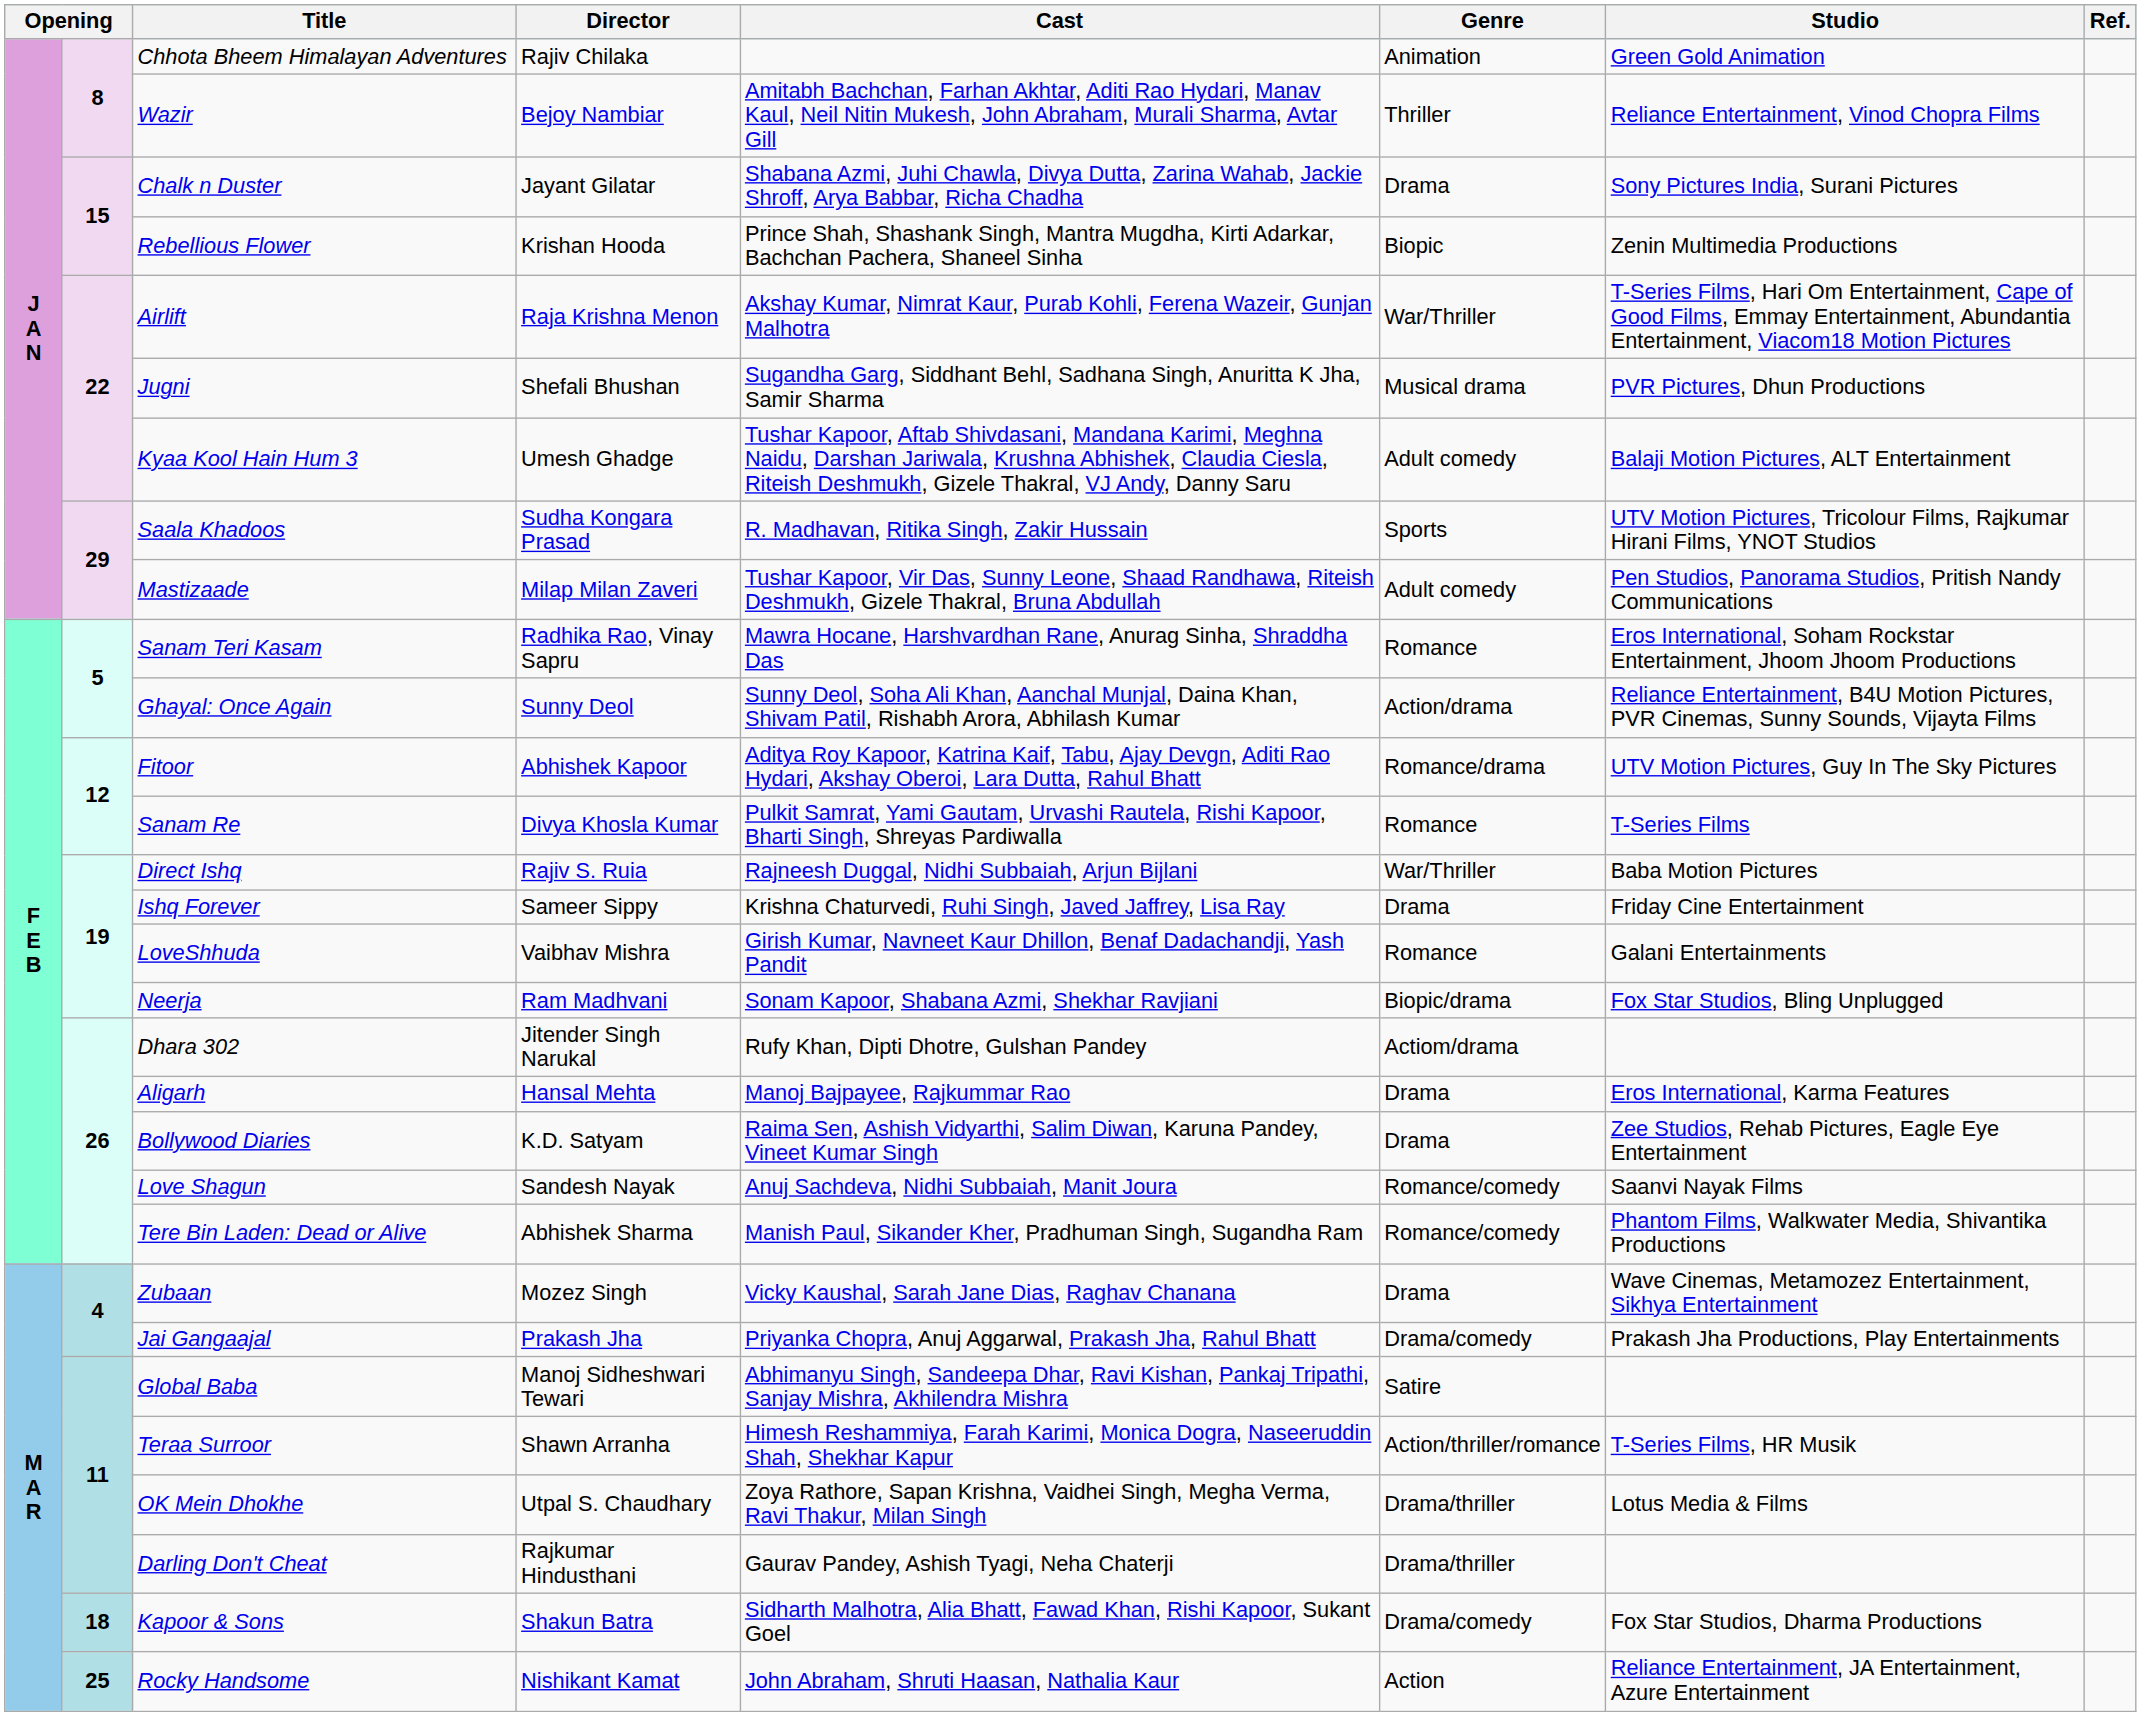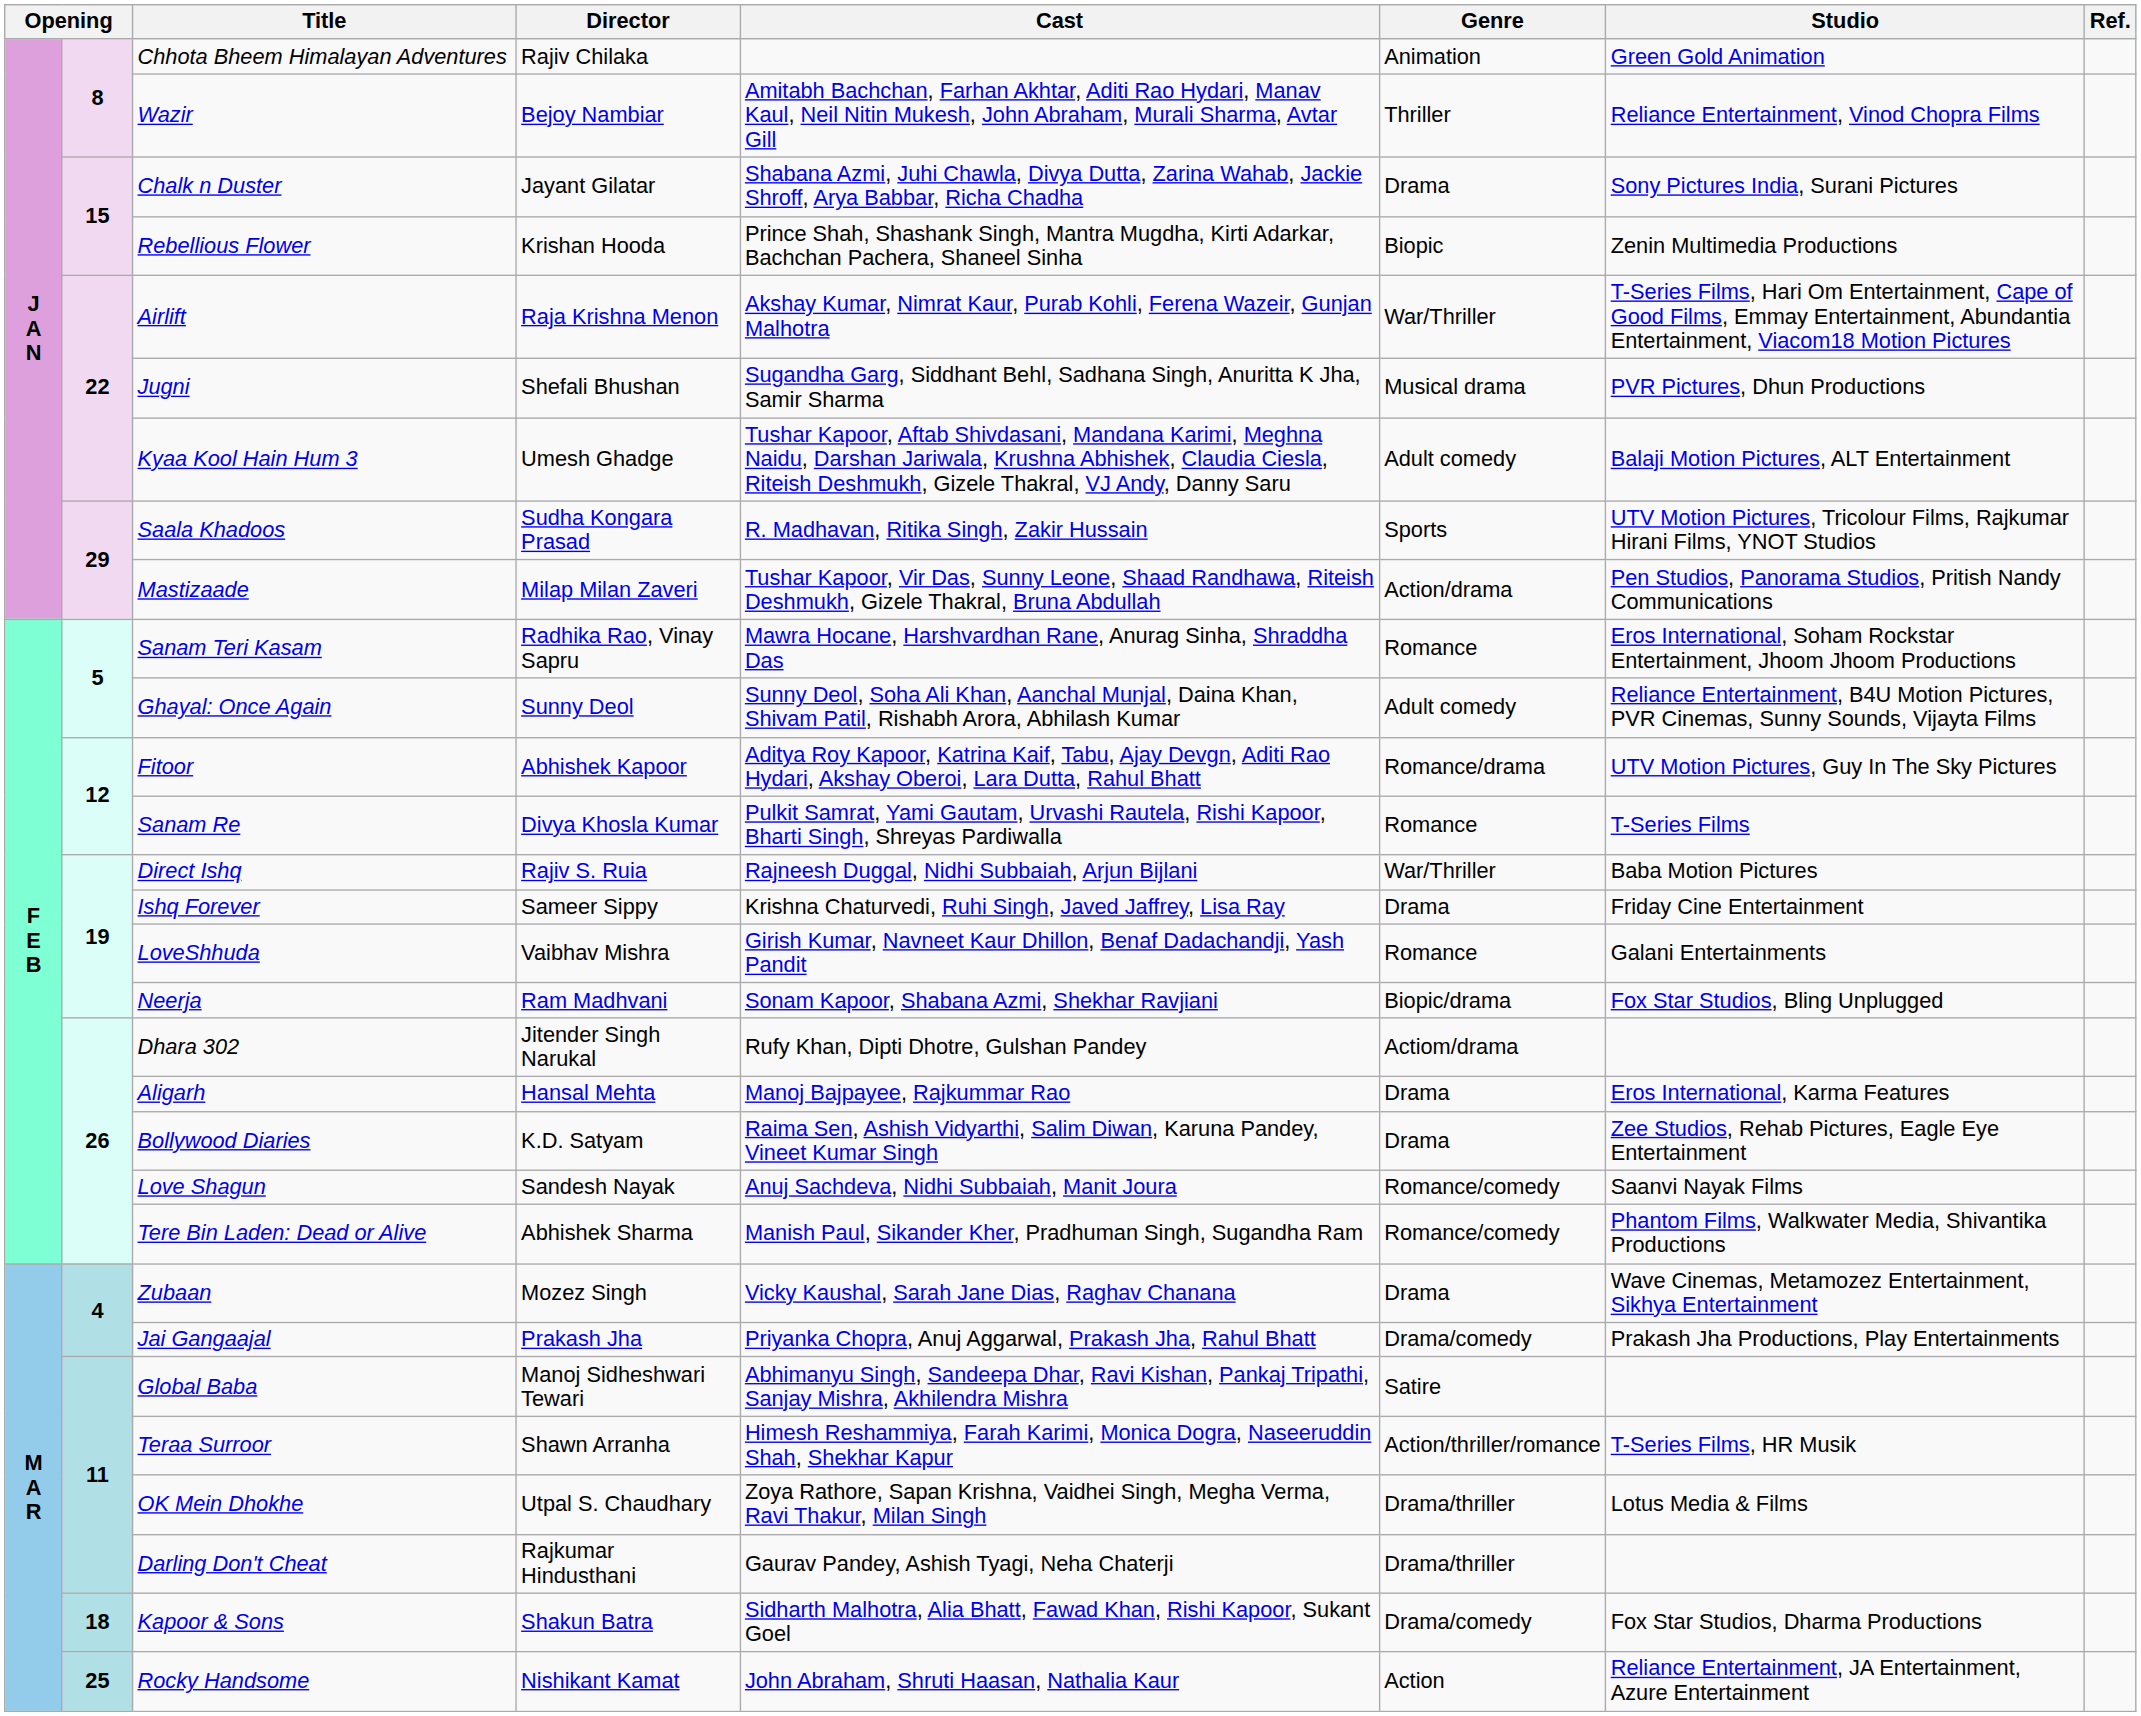(1450, 589) Adult comedy -> (1448, 589) Action/drama
(1448, 707) Action/drama -> (1450, 707) Adult comedy
